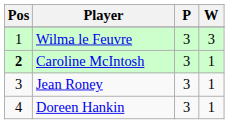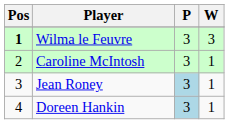(19, 38) normal -> (19, 38) bold
(19, 61) bold -> (19, 61) normal
(187, 84) no background -> (187, 84) lightblue background
(187, 107) no background -> (187, 107) lightblue background
